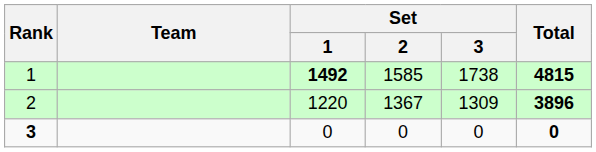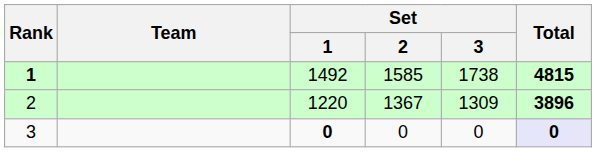(31, 75) normal -> (31, 75) bold
(328, 75) bold -> (328, 75) normal
(31, 132) bold -> (31, 132) normal
(328, 132) normal -> (328, 132) bold
(554, 132) no background -> (554, 132) lavender background
